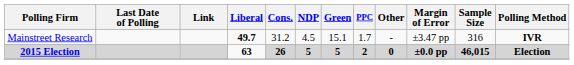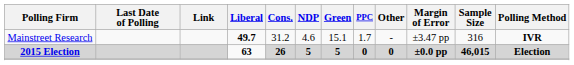(308, 37) 4.5 -> (308, 37) 4.6
(365, 52) 2 -> (365, 52) 0
